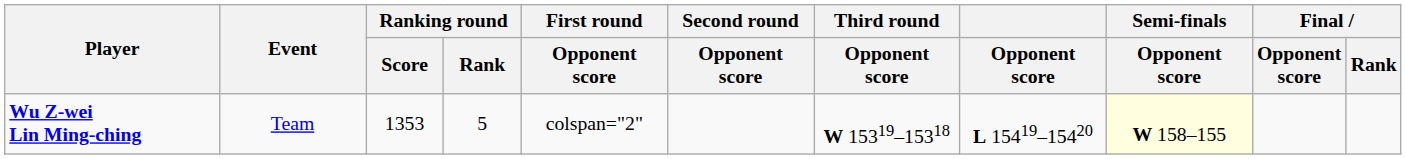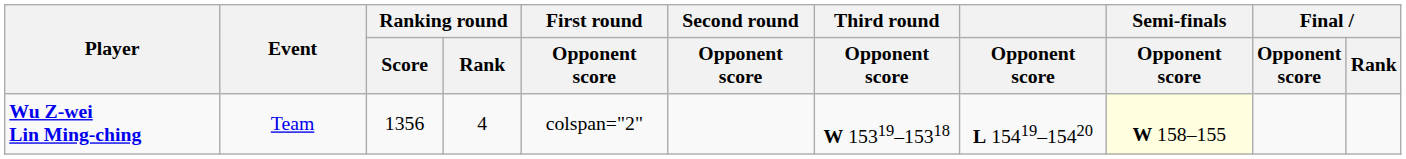(405, 123) 1353 -> (405, 123) 1356
(482, 123) 5 -> (482, 123) 4
